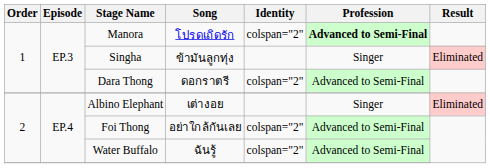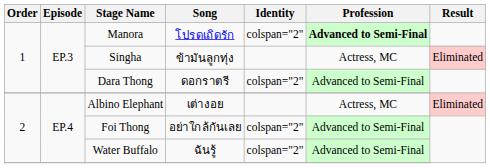(368, 57) Singer -> (368, 57) Actress, MC
(368, 104) Singer -> (368, 104) Actress, MC
